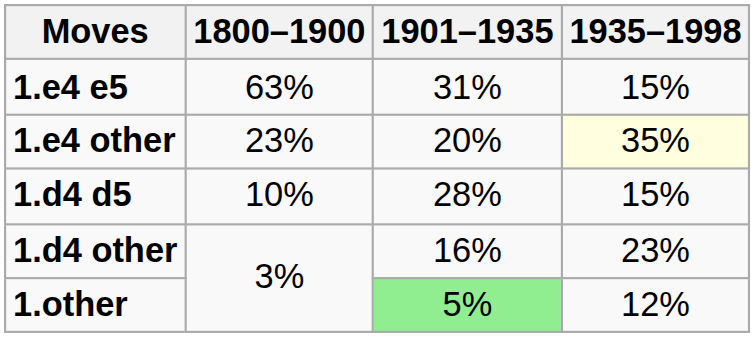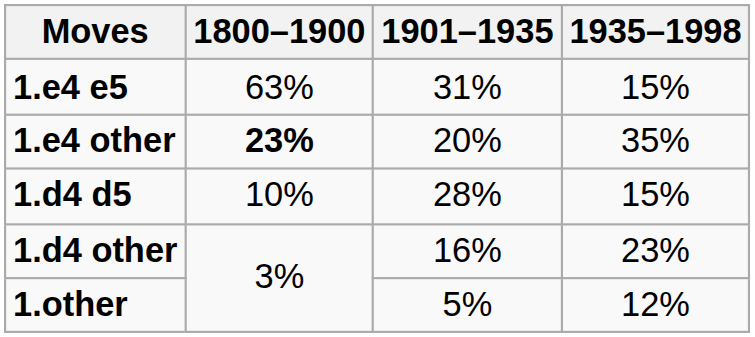(279, 140) normal -> (279, 140) bold
(655, 140) lightyellow background -> (655, 140) no background
(467, 304) lightgreen background -> (467, 304) no background
